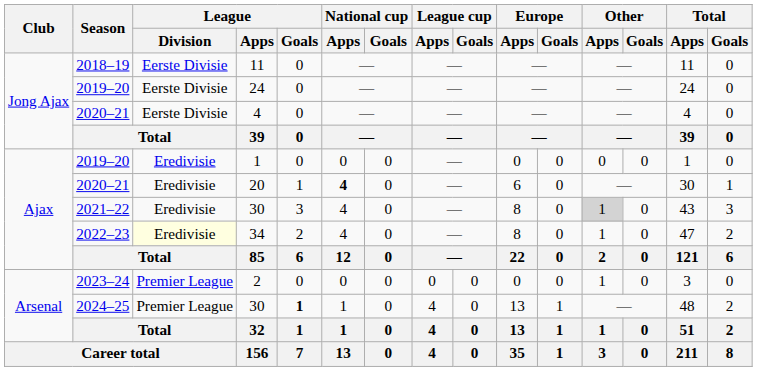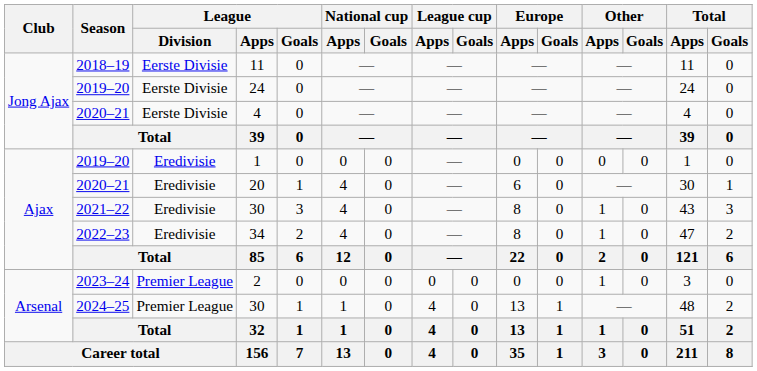(343, 185) bold -> (343, 185) normal
(602, 209) lightgrey background -> (602, 209) no background
(185, 233) lightyellow background -> (185, 233) no background
(299, 305) bold -> (299, 305) normal
